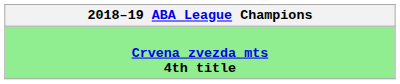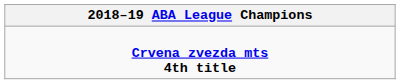(200, 60) lightgreen background -> (200, 60) no background
